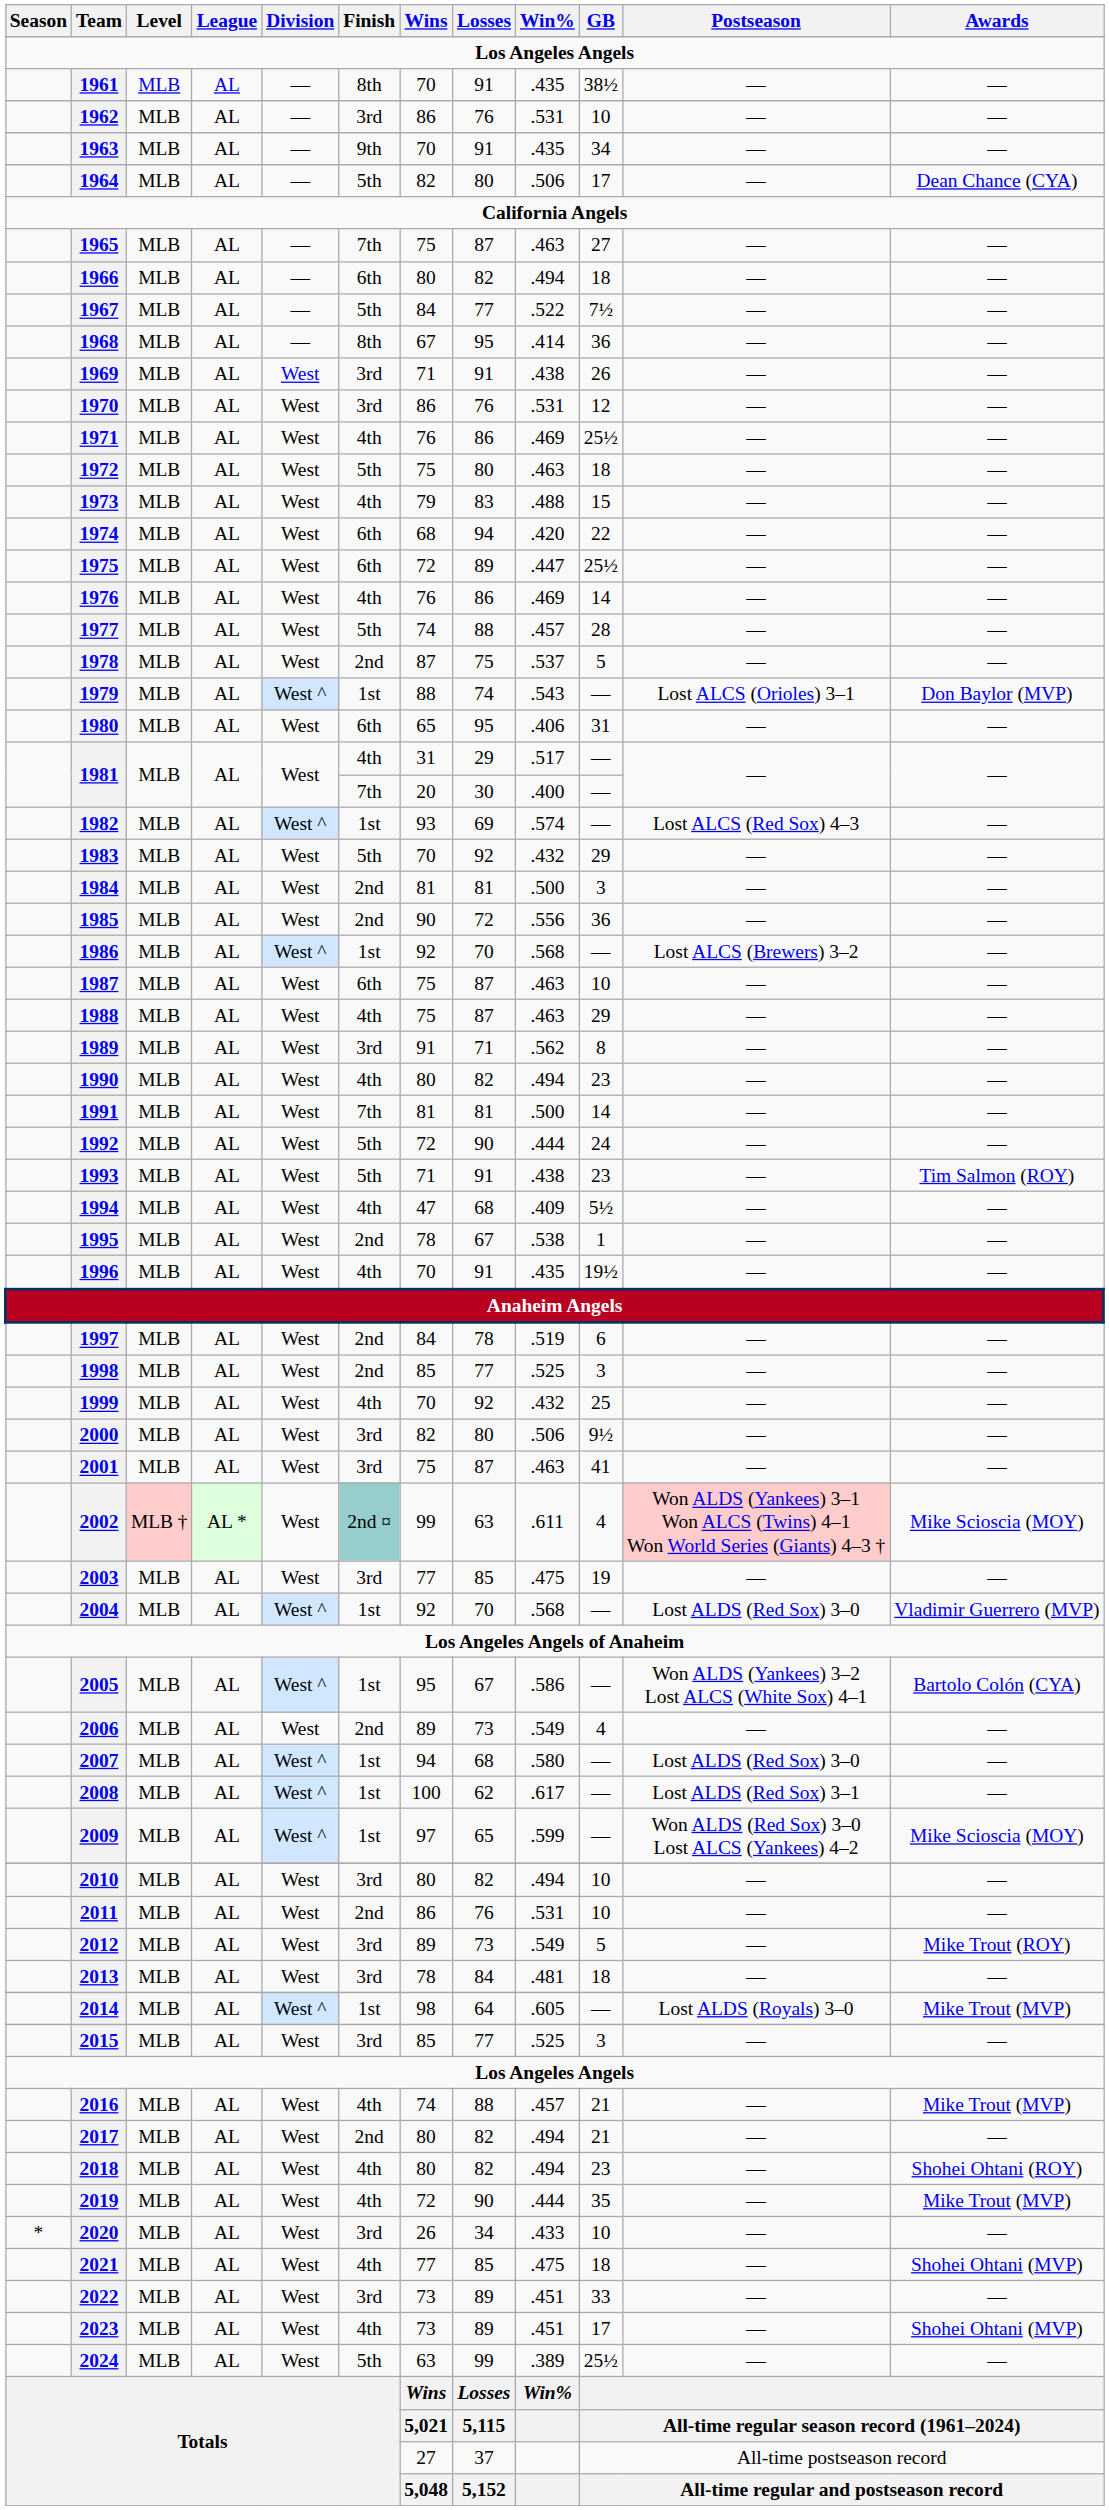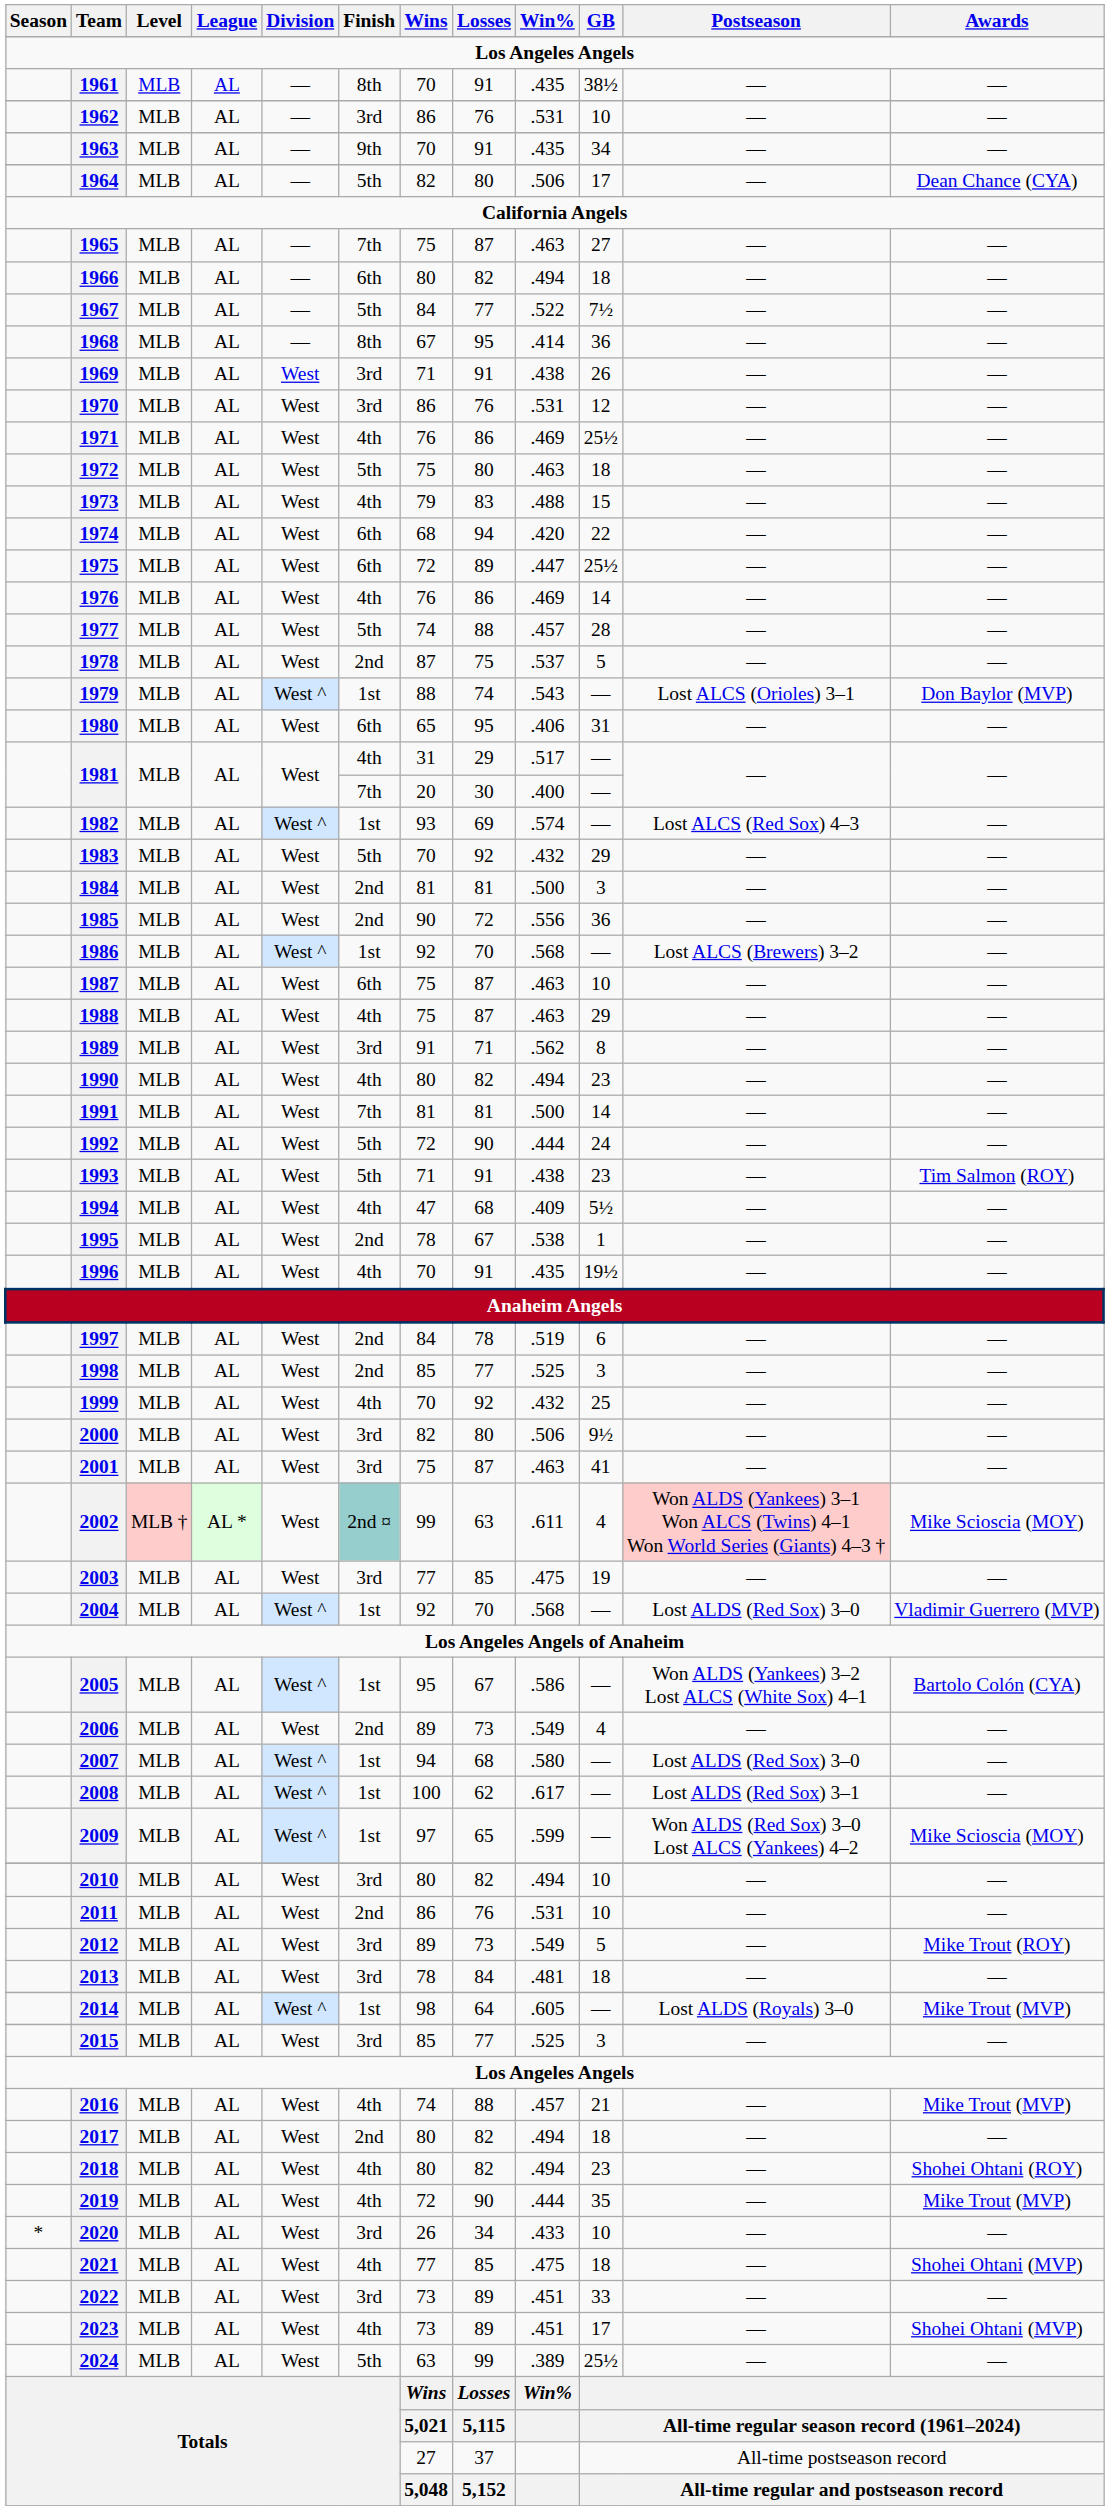(601, 2136) 21 -> (601, 2136) 18
